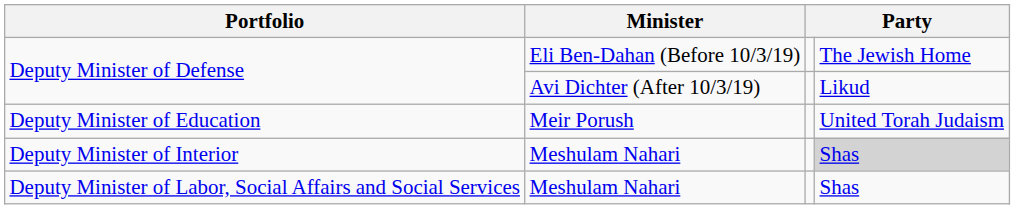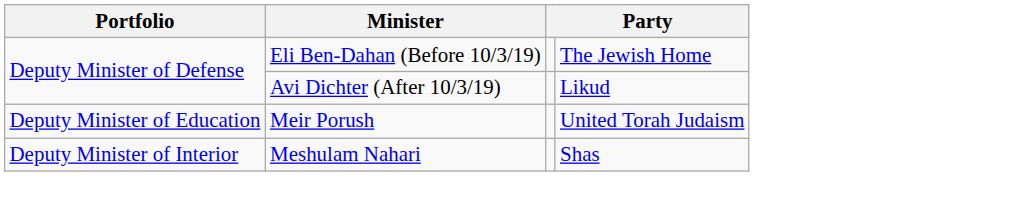(839, 154) lightgrey background -> (580, 154) no background
- row: (265, 187)
